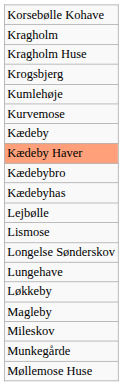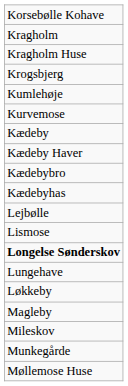(45, 153) lightsalmon background -> (45, 153) no background
(61, 252) normal -> (64, 252) bold
